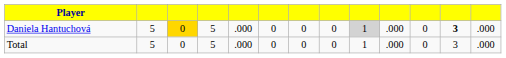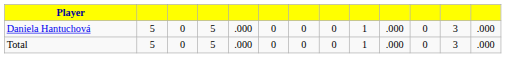(183, 28) gold background -> (183, 28) no background
(364, 28) lightgrey background -> (364, 28) no background
(455, 28) bold -> (455, 28) normal
